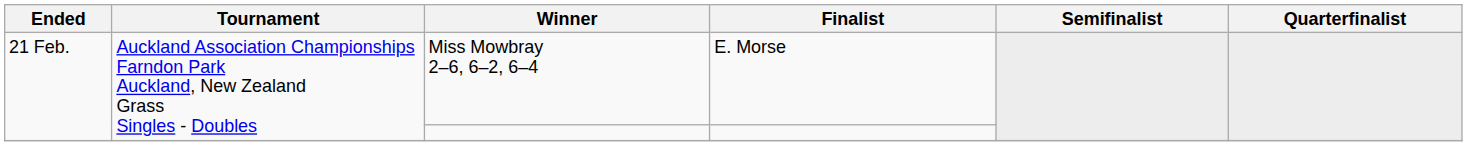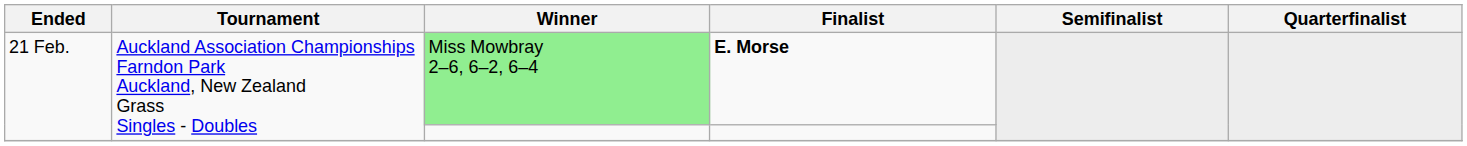(486, 57) no background -> (486, 57) lightgreen background
(750, 47) normal -> (752, 47) bold
